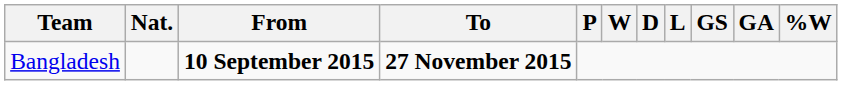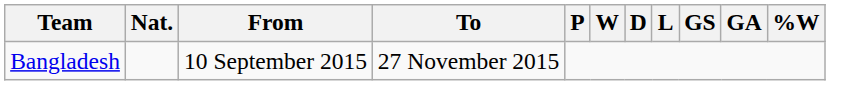(279, 60) bold -> (276, 60) normal
(478, 60) bold -> (469, 60) normal
